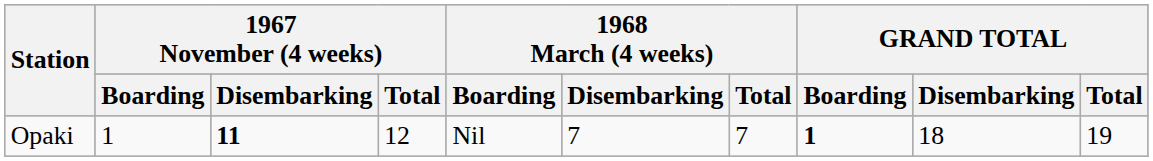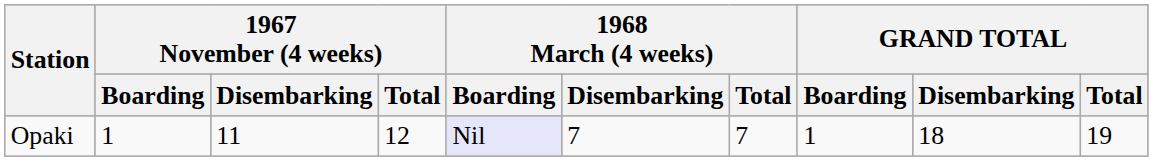(228, 135) bold -> (229, 135) normal
(469, 135) no background -> (469, 135) lavender background
(810, 135) bold -> (810, 135) normal
